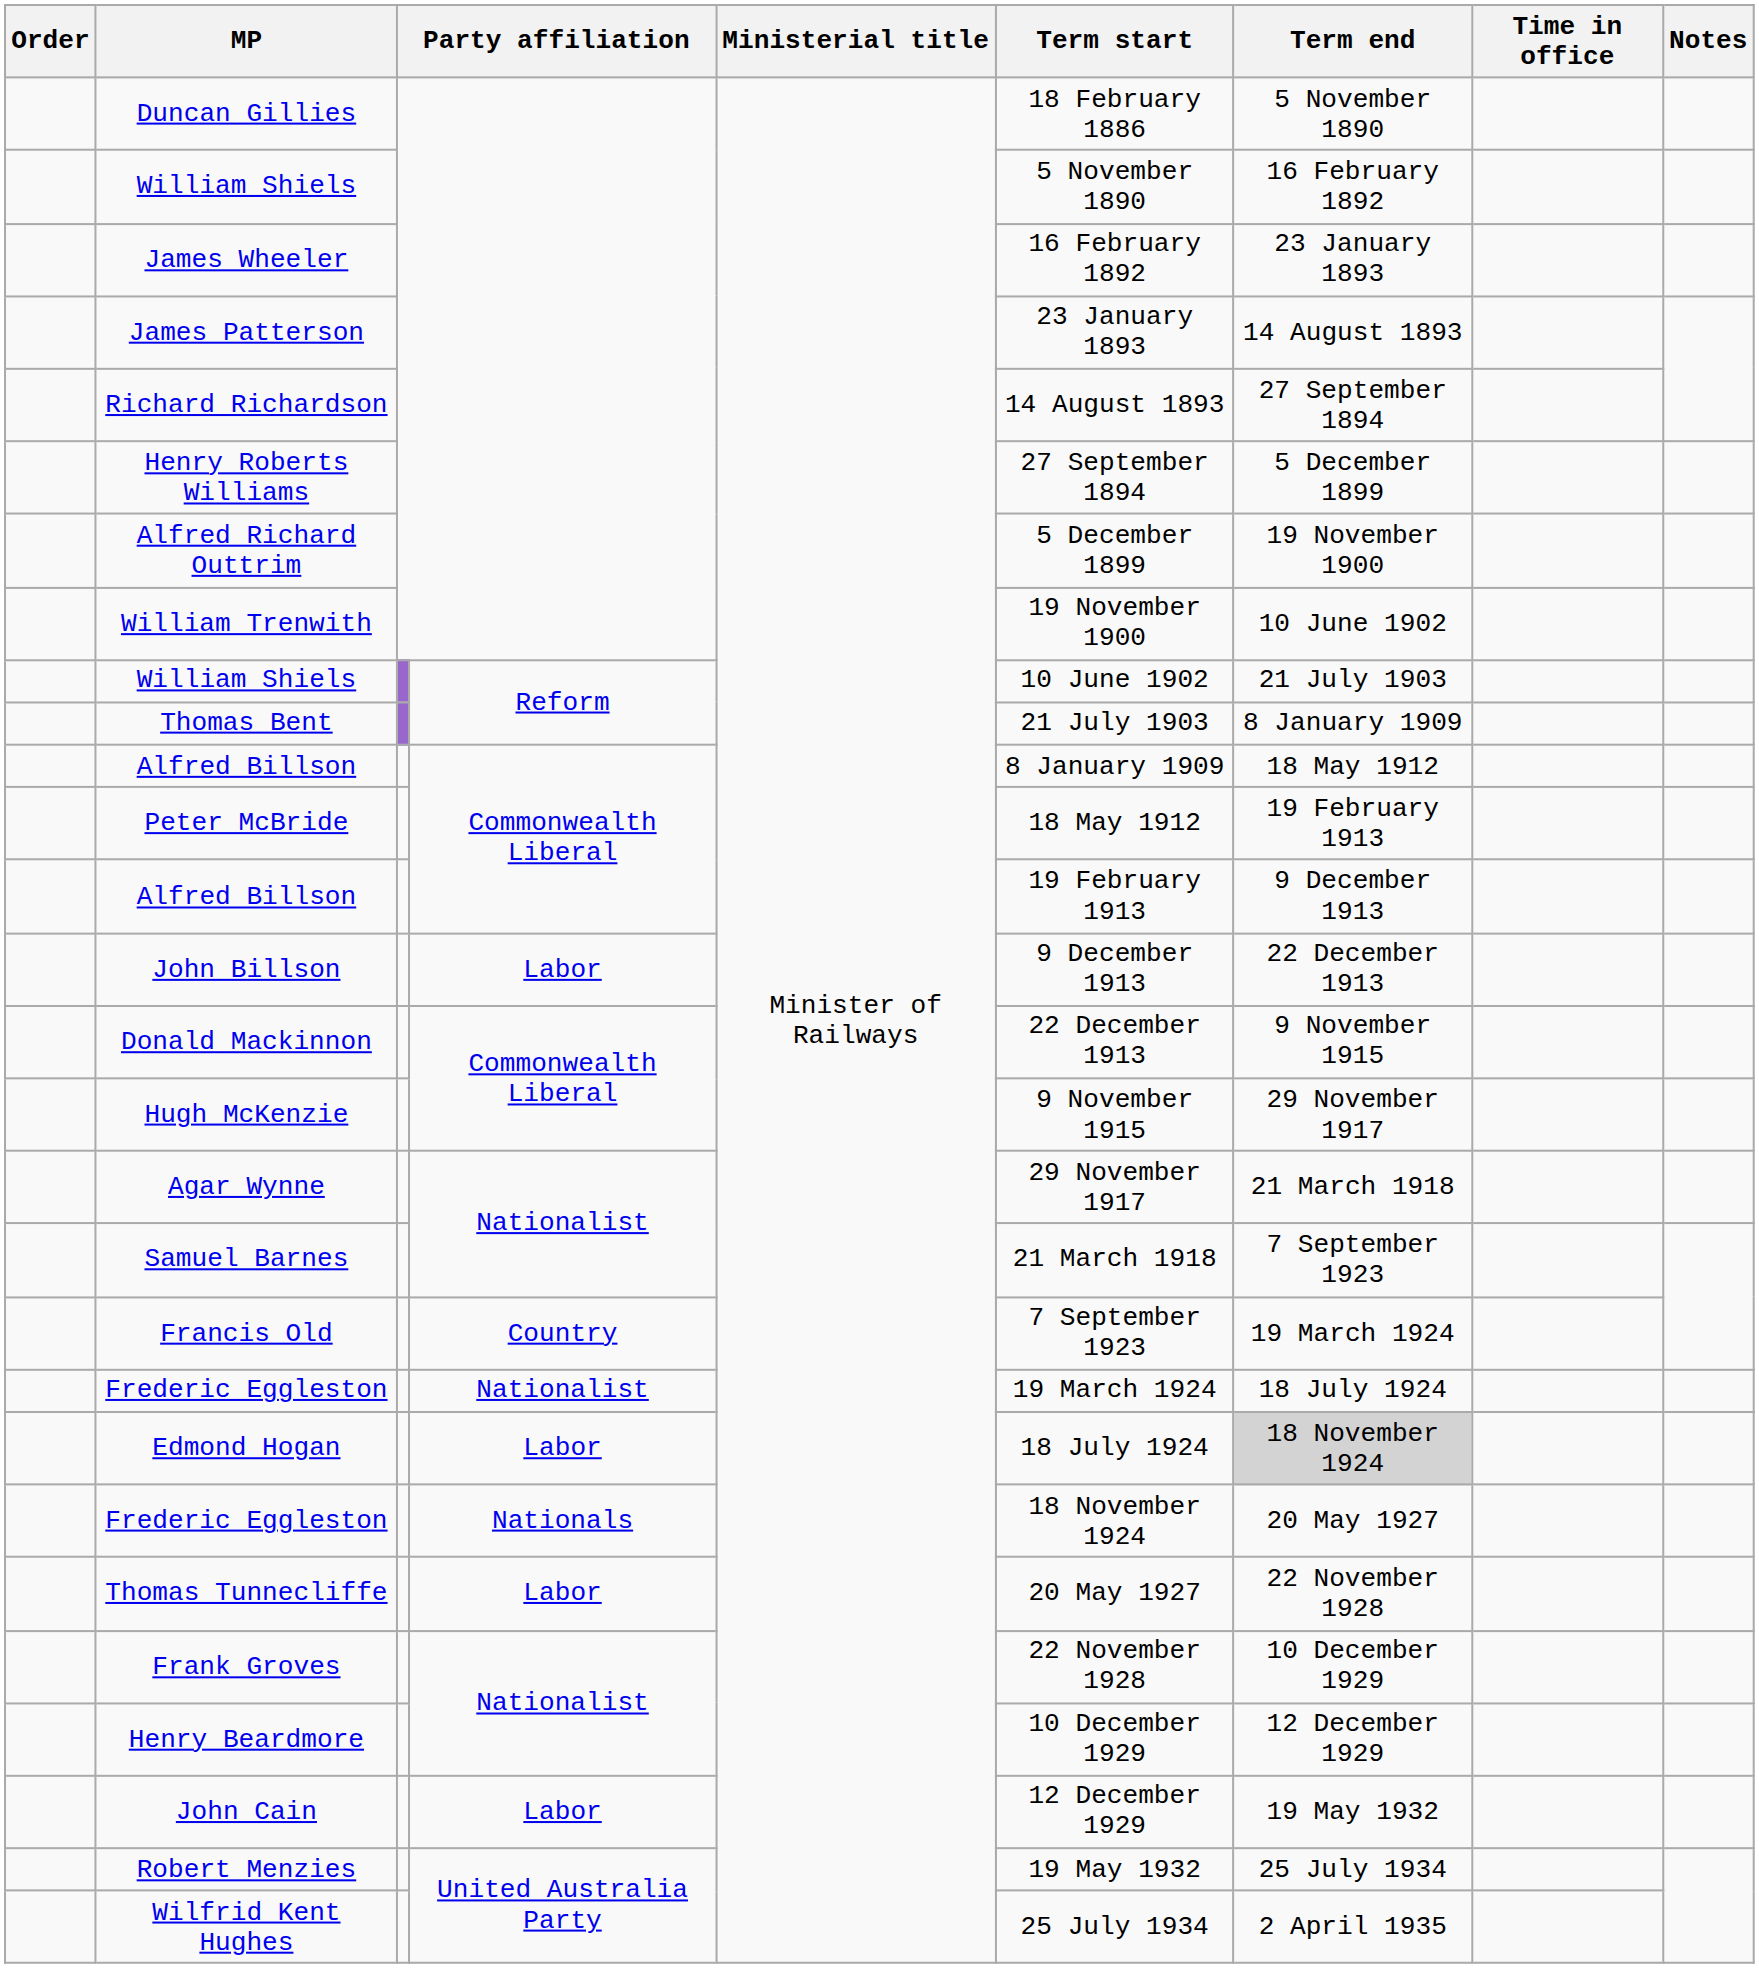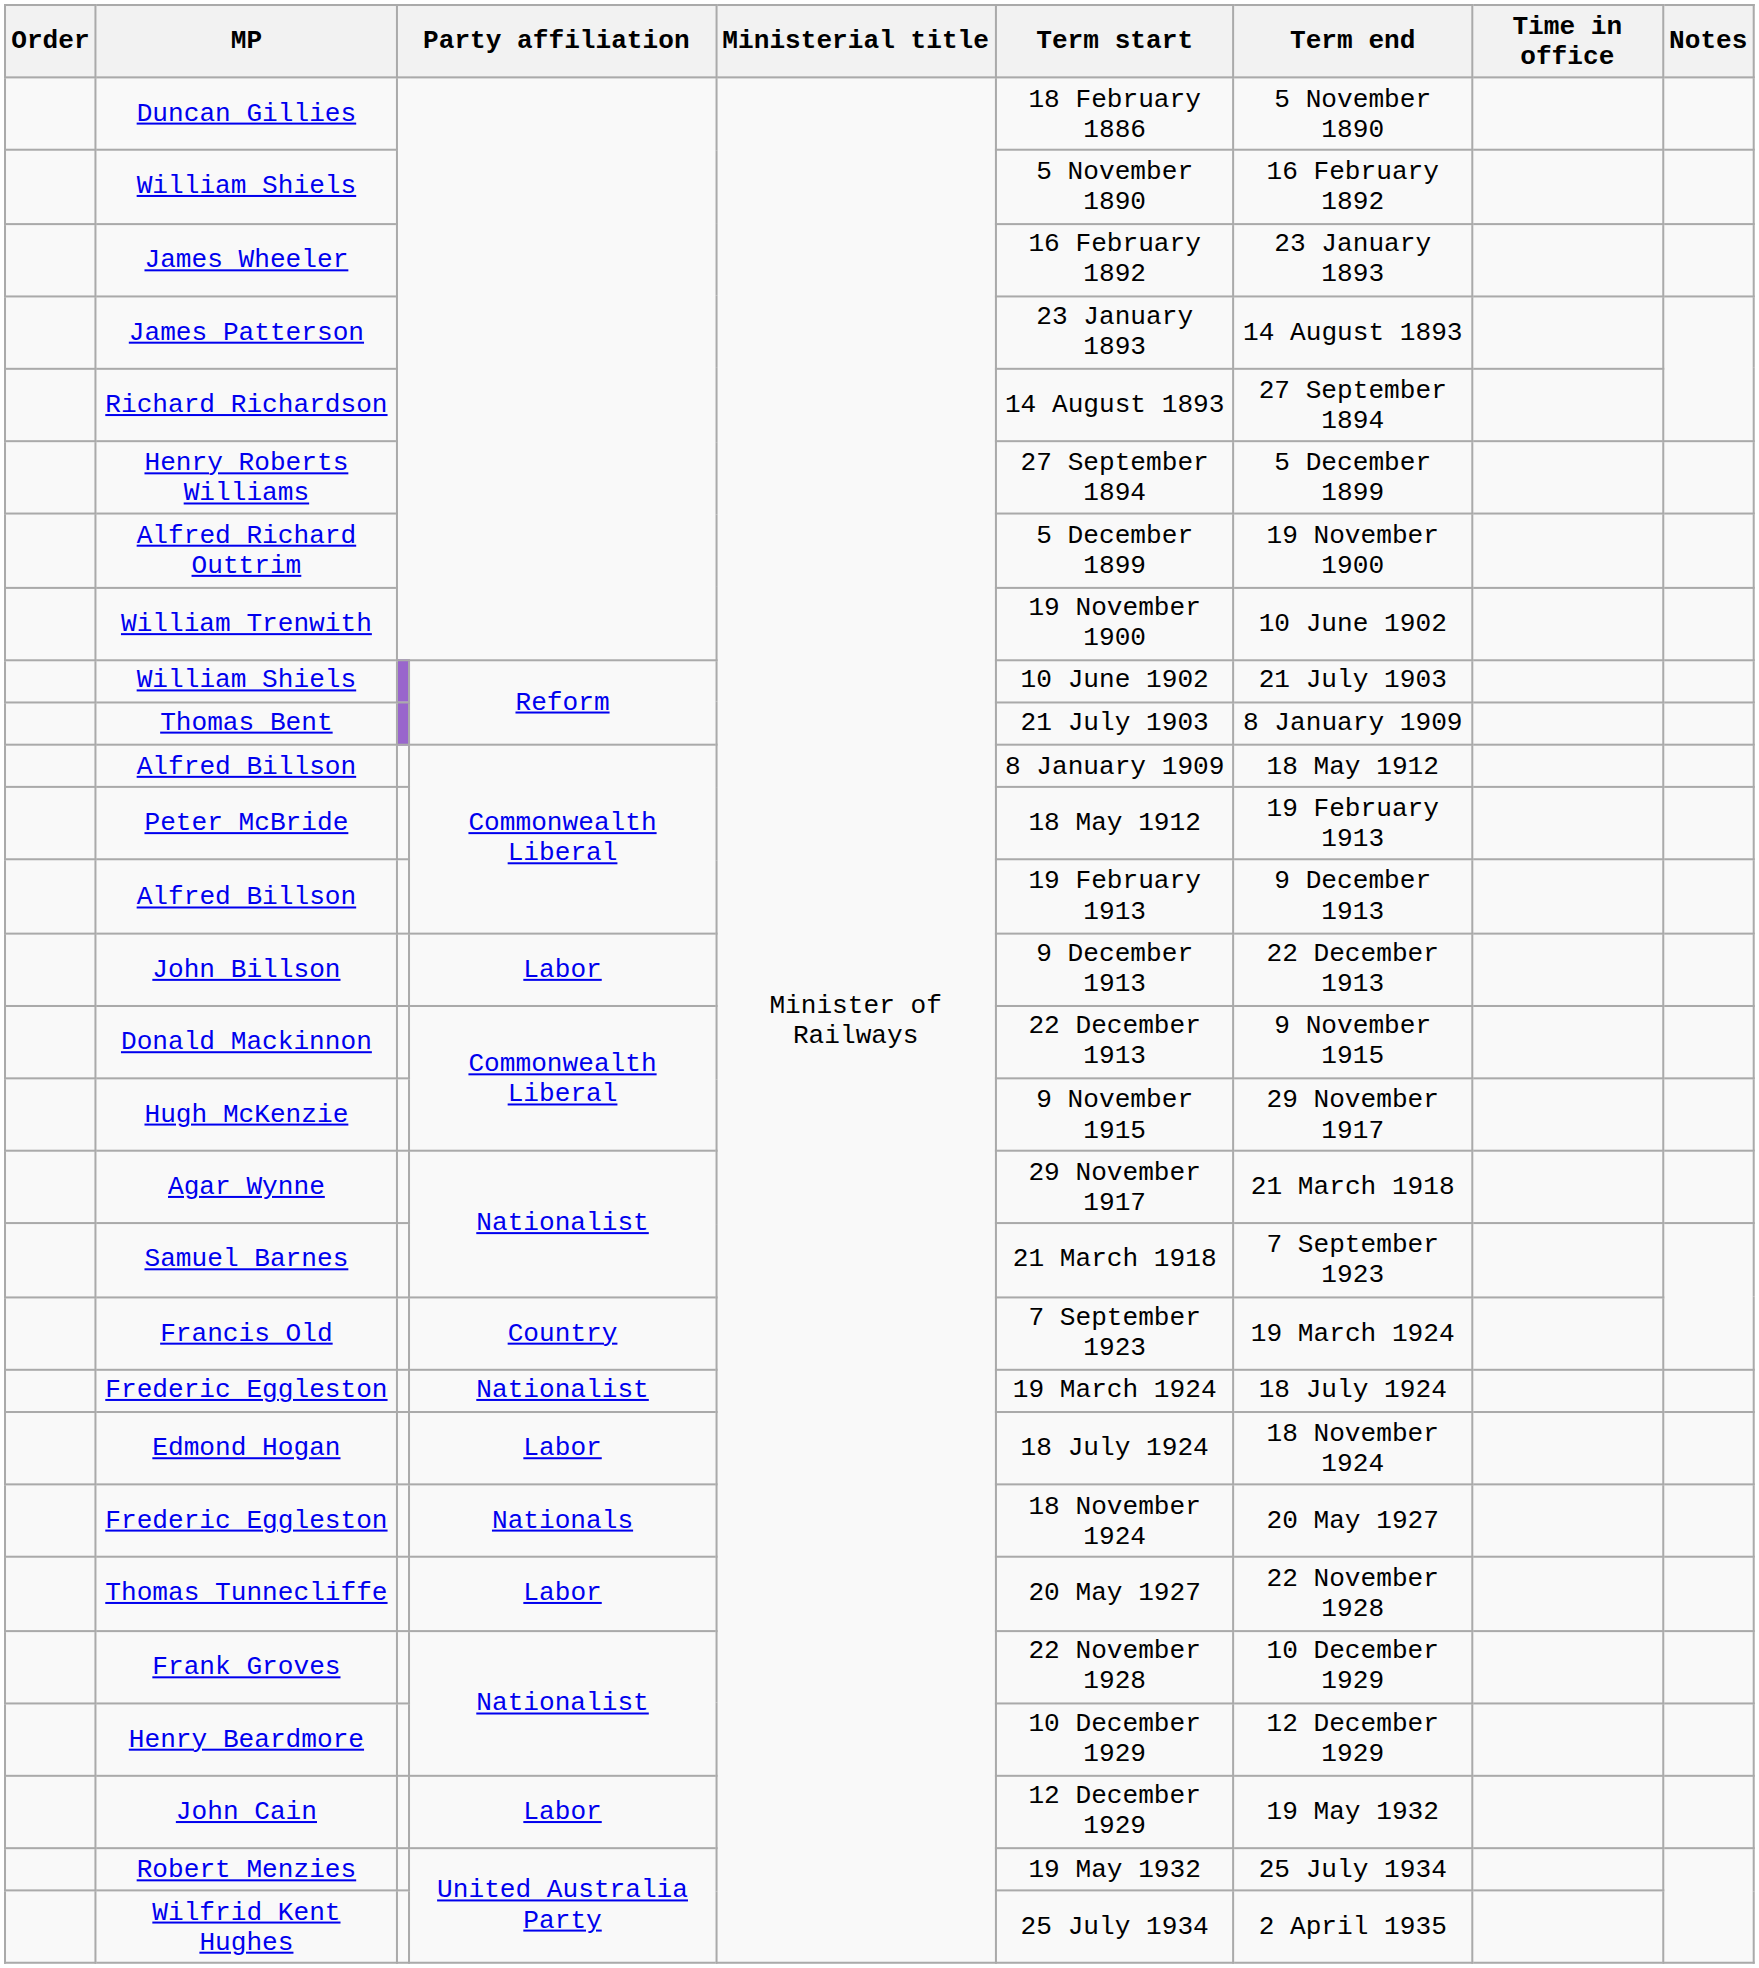(1353, 1448) lightgrey background -> (1353, 1448) no background
